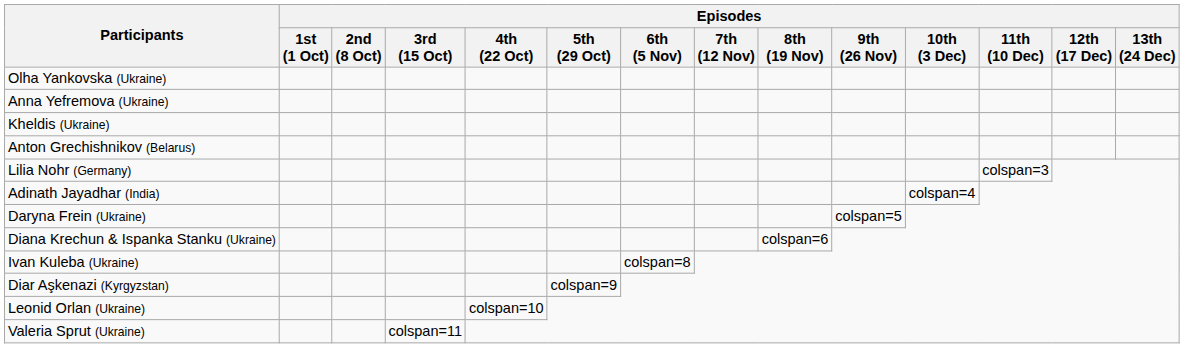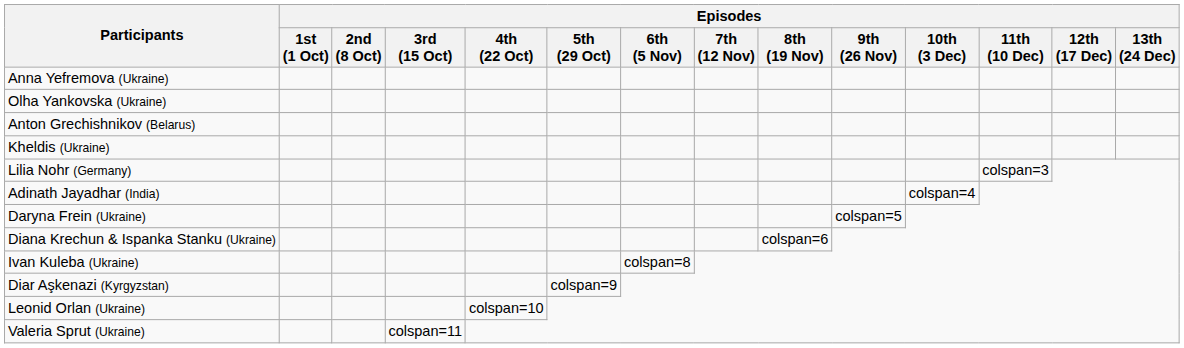rows swapped: (87, 78) <-> (88, 101)
rows swapped: (102, 147) <-> (59, 124)
